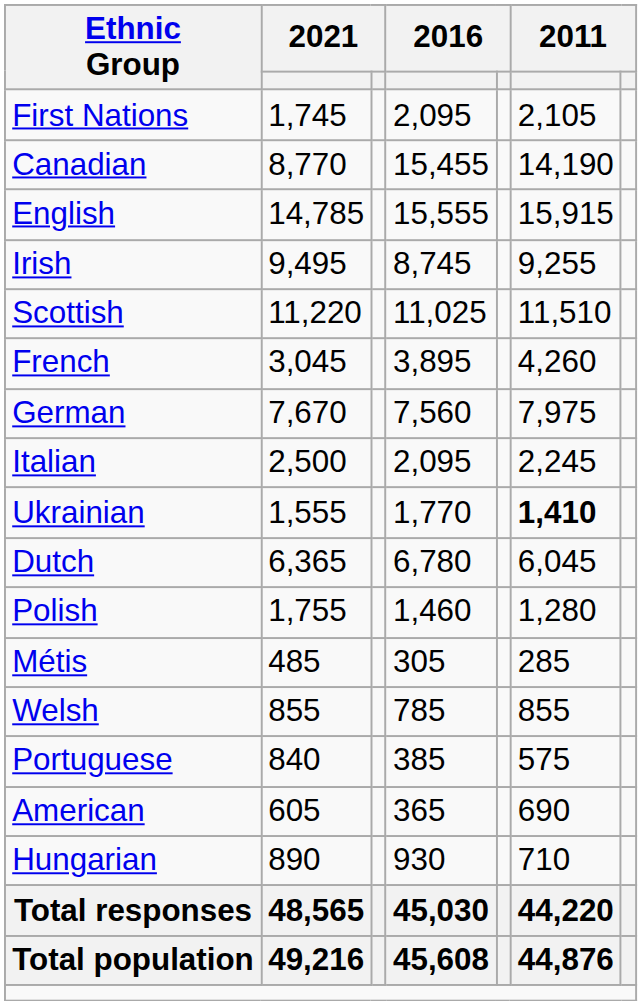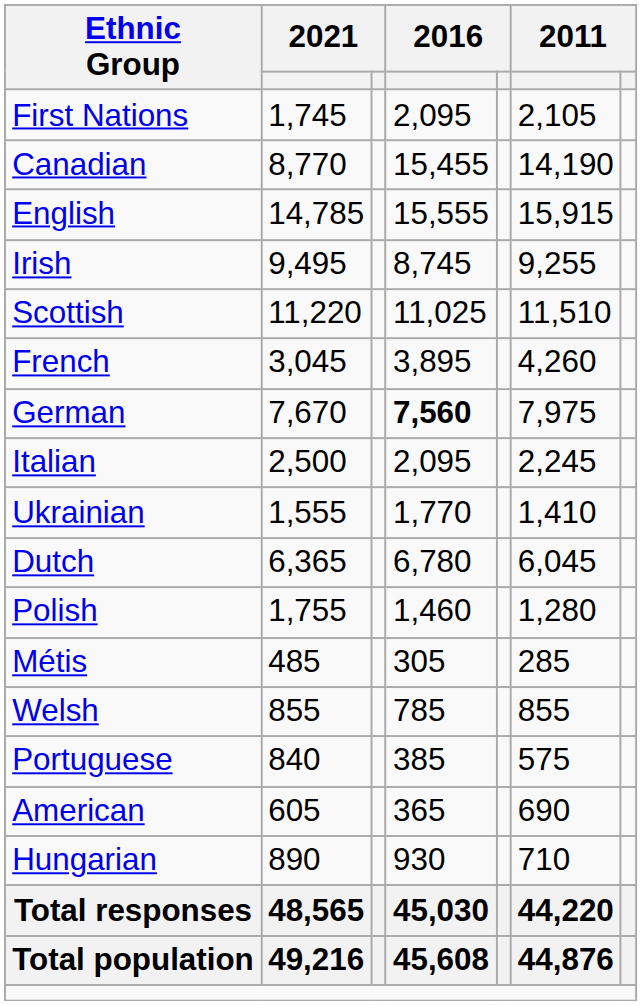(432, 412) normal -> (432, 412) bold
(557, 512) bold -> (557, 512) normal
